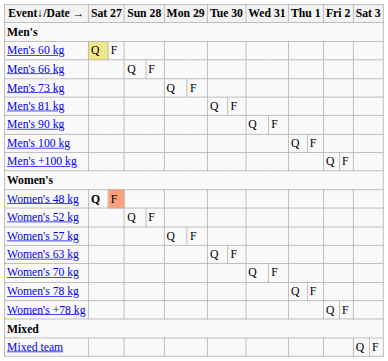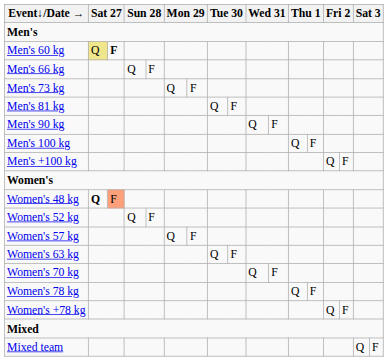(114, 50) normal -> (114, 50) bold
